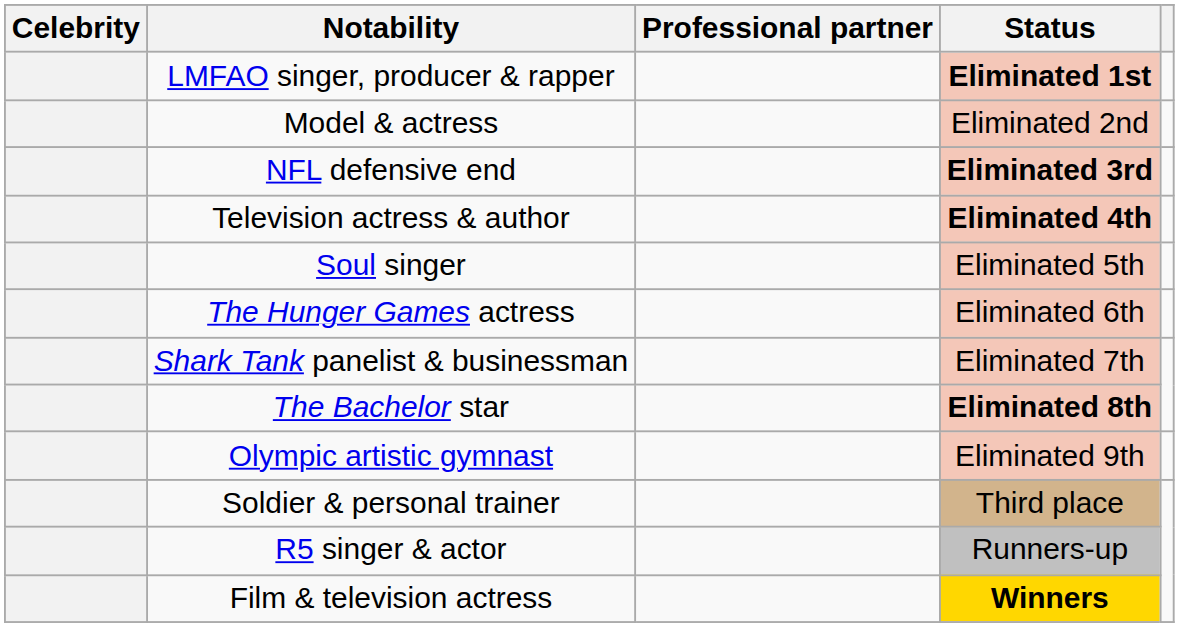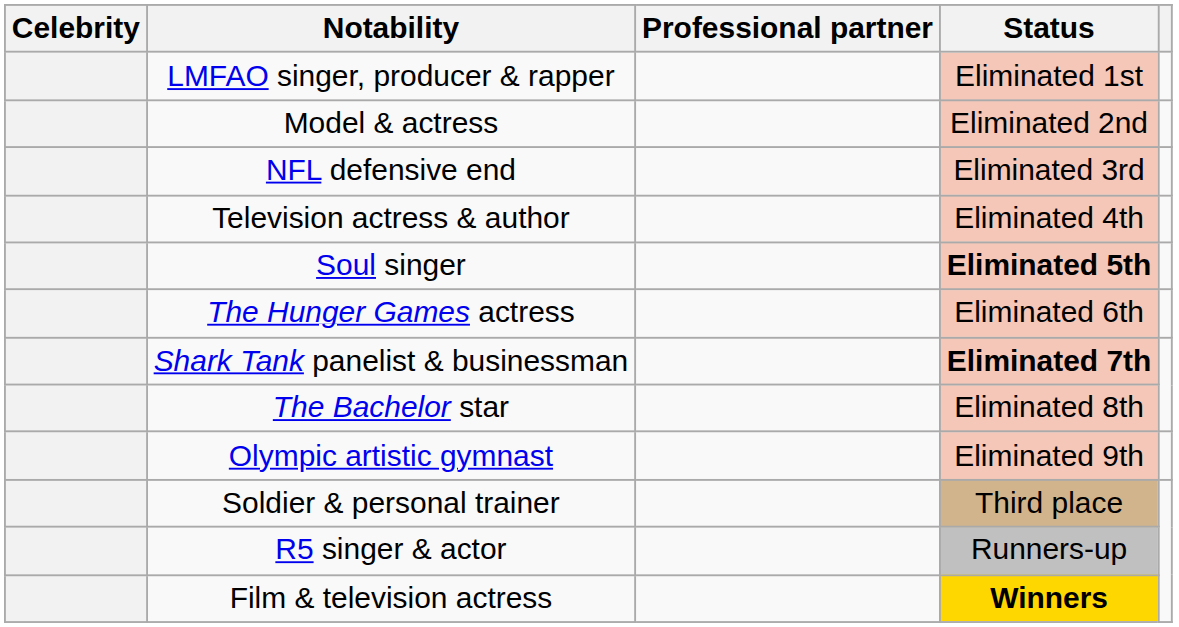(1050, 75) bold -> (1049, 75) normal
(1050, 170) bold -> (1049, 170) normal
(1050, 218) bold -> (1049, 218) normal
(1050, 265) normal -> (1049, 265) bold
(1050, 360) normal -> (1049, 360) bold
(1050, 407) bold -> (1049, 407) normal
